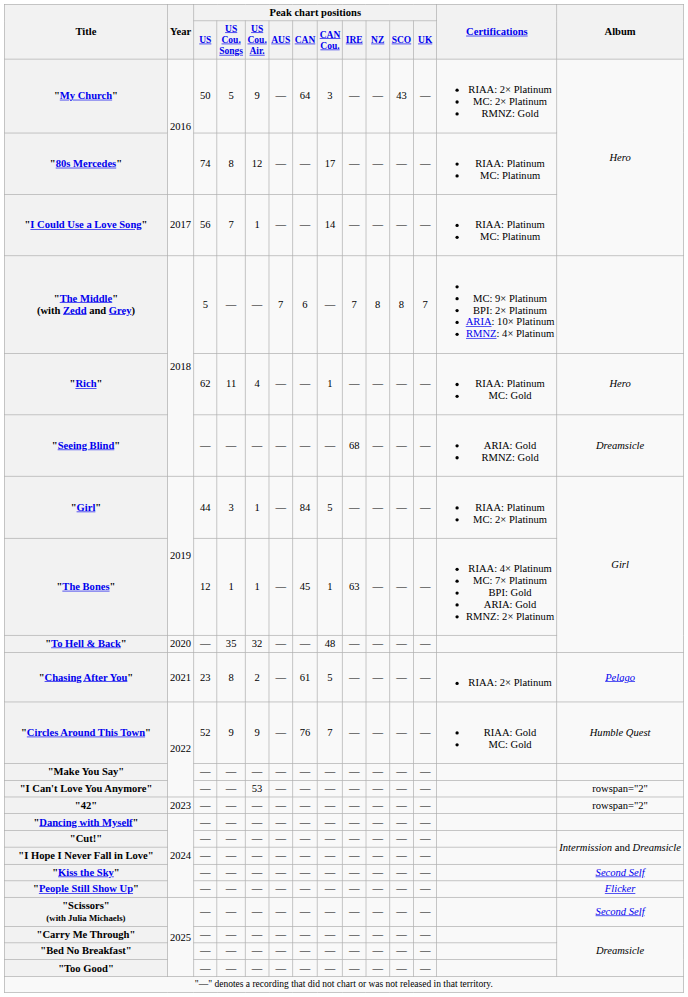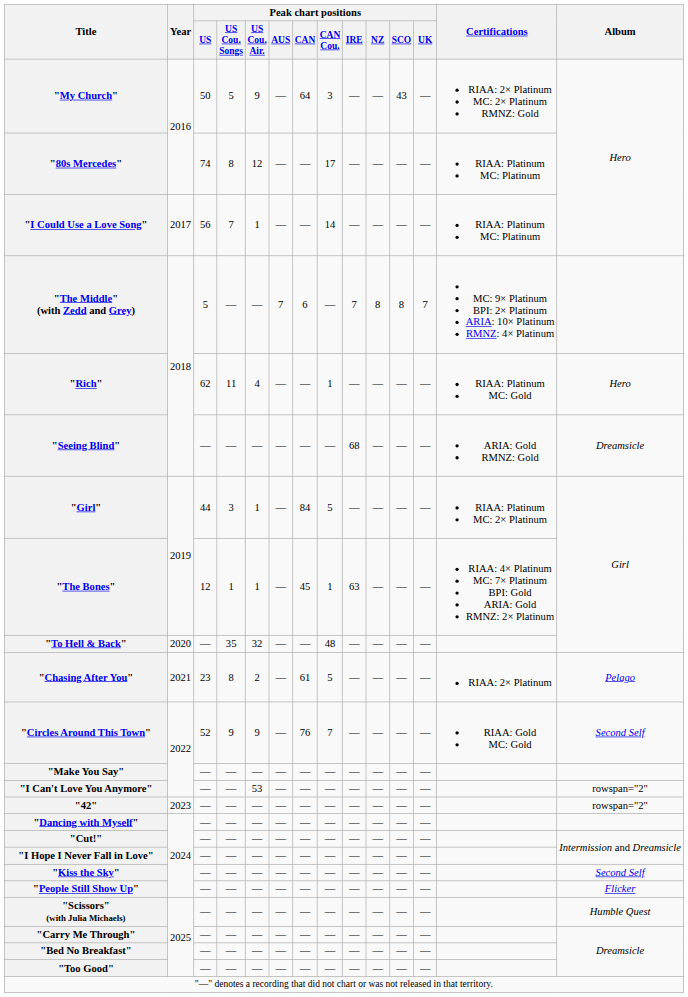(620, 732) Humble Quest -> (620, 732) Second Self
(620, 911) Second Self -> (620, 911) Humble Quest
